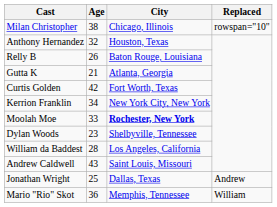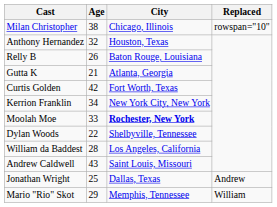(93, 133) 23 -> (93, 133) 22
(93, 194) 36 -> (93, 194) 29
